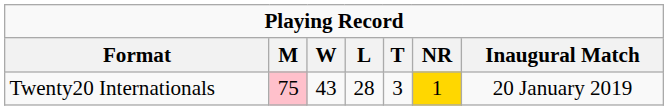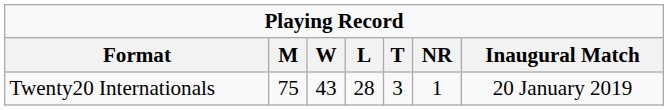(288, 88) pink background -> (288, 88) no background
(437, 88) gold background -> (437, 88) no background
